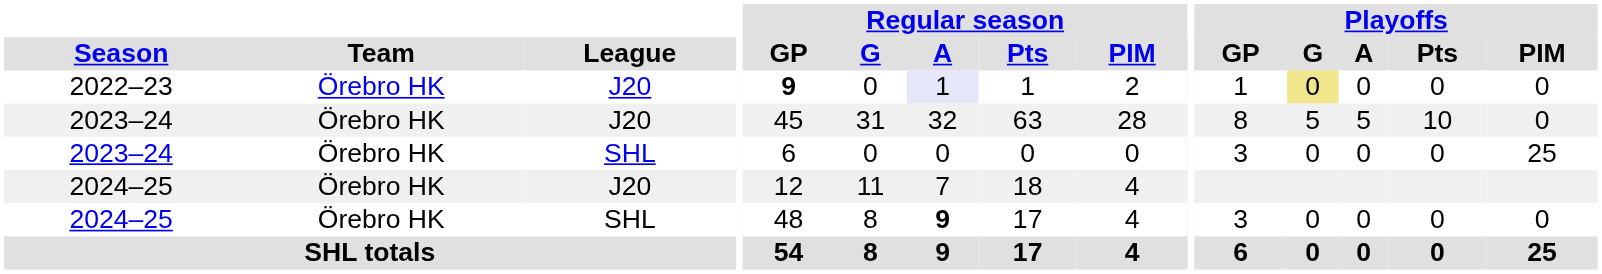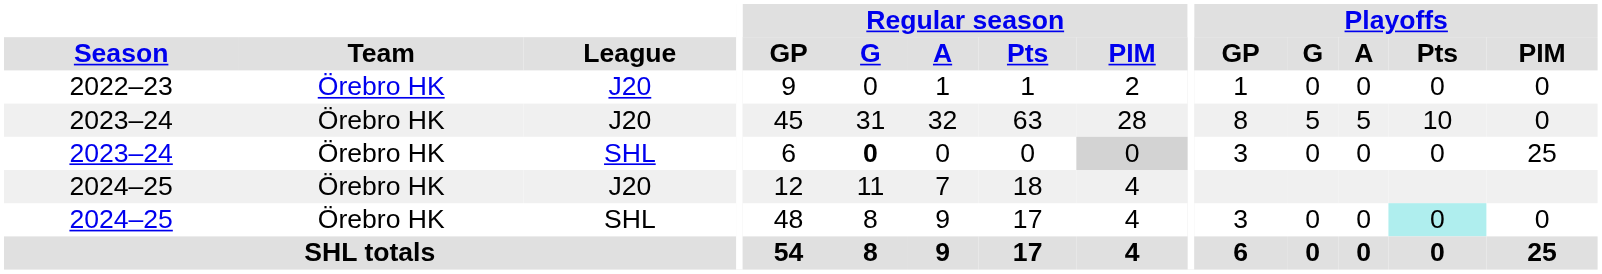(789, 86) bold -> (789, 86) normal
(943, 86) lavender background -> (943, 86) no background
(1313, 86) khaki background -> (1313, 86) no background
(870, 153) normal -> (870, 153) bold
(1132, 153) no background -> (1132, 153) lightgrey background
(943, 219) bold -> (943, 219) normal
(1437, 219) no background -> (1437, 219) paleturquoise background
